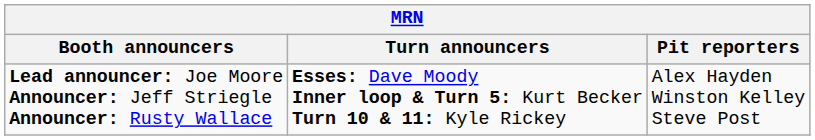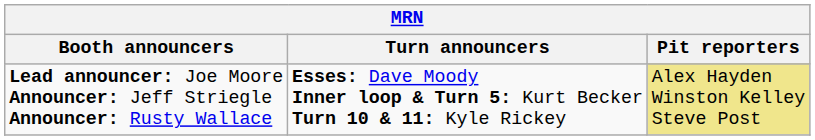(728, 100) no background -> (728, 100) khaki background
